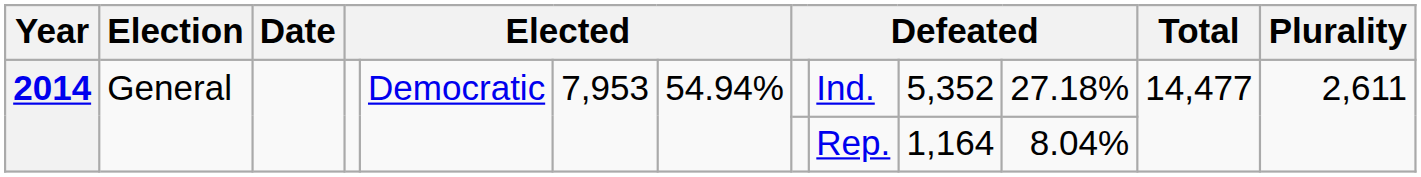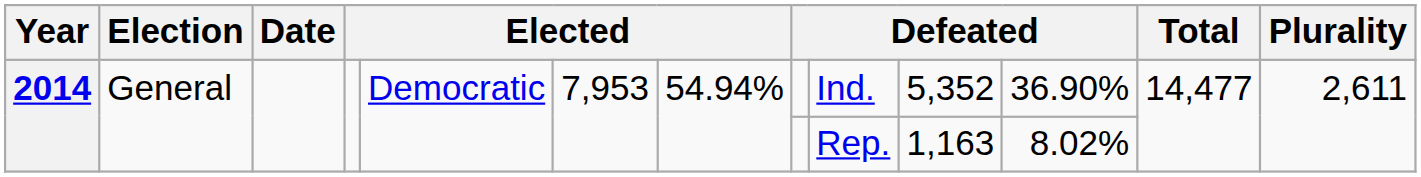(1070, 87) 27.18% -> (1070, 87) 36.90%
(950, 143) 1,164 -> (950, 143) 1,163
(1079, 143) 8.04% -> (1079, 143) 8.02%
